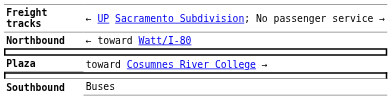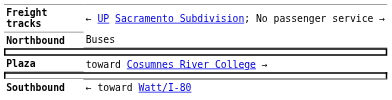(139, 40) ← toward Watt/I-80 -> (100, 40) Buses
(100, 87) Buses -> (139, 88) ← toward Watt/I-80
